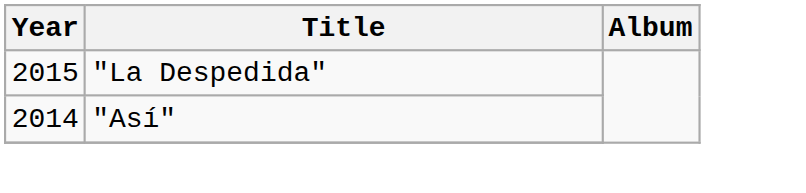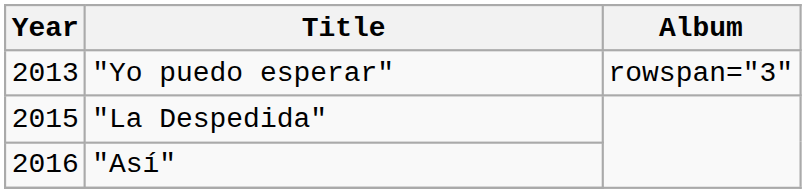+ row: (243, 73)
(45, 119) 2014 -> (45, 165) 2016
